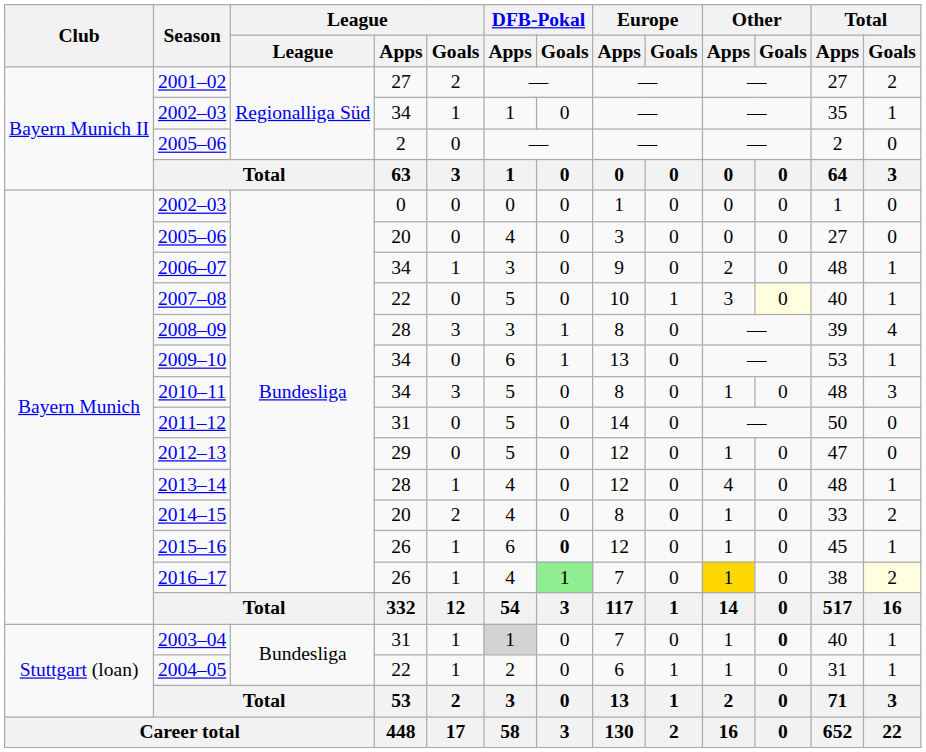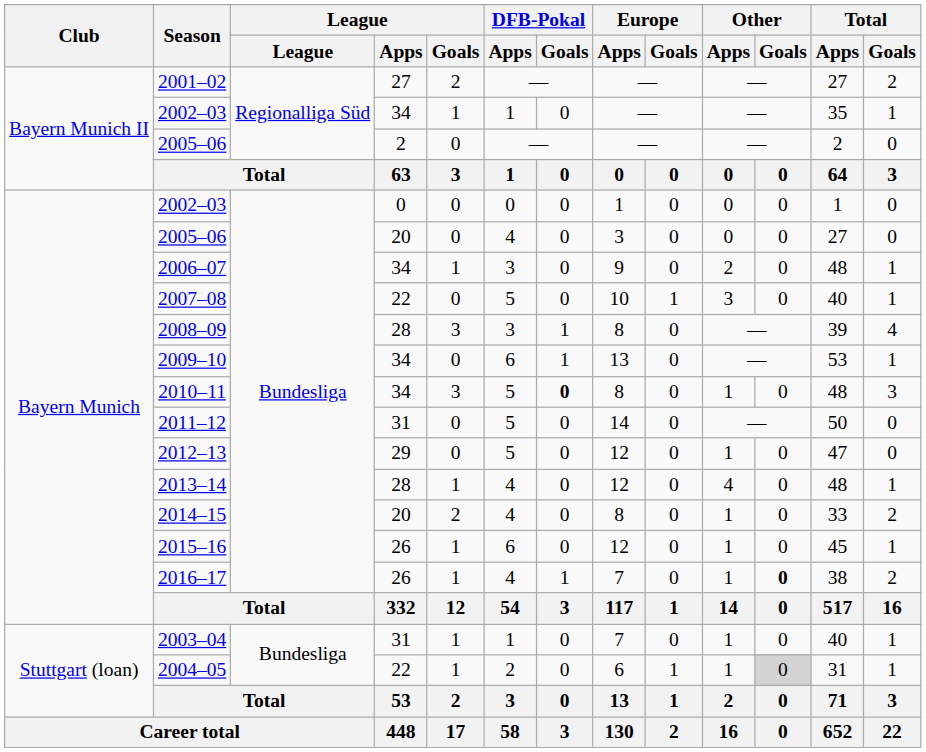(783, 298) lightyellow background -> (783, 298) no background
(565, 391) normal -> (565, 391) bold
(565, 546) bold -> (565, 546) normal
(565, 577) lightgreen background -> (565, 577) no background
(728, 577) gold background -> (728, 577) no background
(783, 577) normal -> (783, 577) bold
(892, 577) lightyellow background -> (892, 577) no background
(510, 639) lightgrey background -> (510, 639) no background
(783, 639) bold -> (783, 639) normal
(783, 670) no background -> (783, 670) lightgrey background
